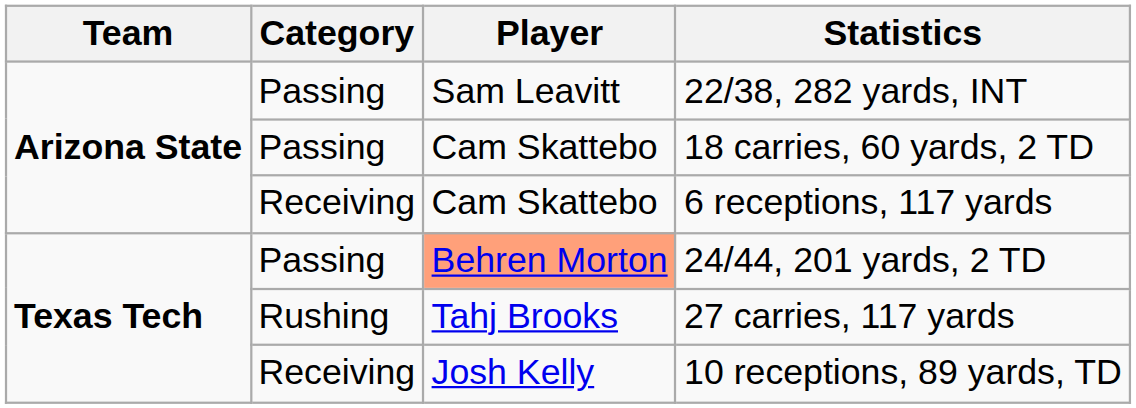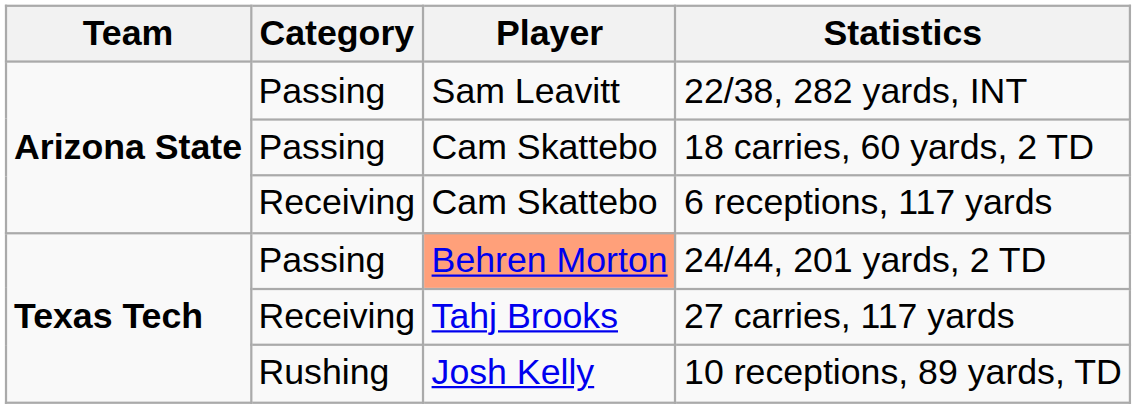(324, 316) Rushing -> (337, 316) Receiving
(337, 372) Receiving -> (324, 372) Rushing
